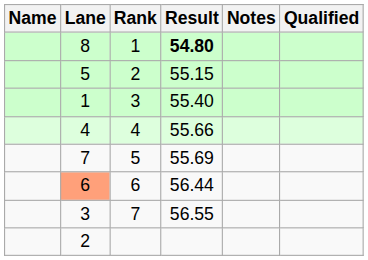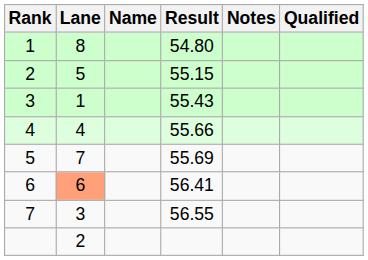columns swapped: (135, 18) <-> (33, 18)
(192, 46) bold -> (192, 46) normal
(192, 102) 55.40 -> (192, 102) 55.43
(192, 185) 56.44 -> (192, 185) 56.41
